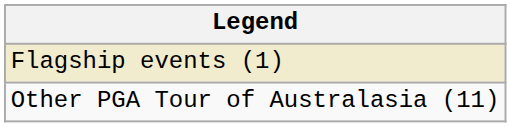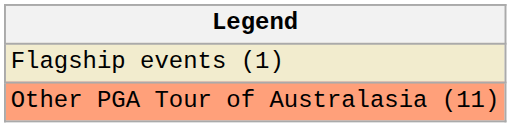(255, 102) no background -> (255, 102) lightsalmon background
